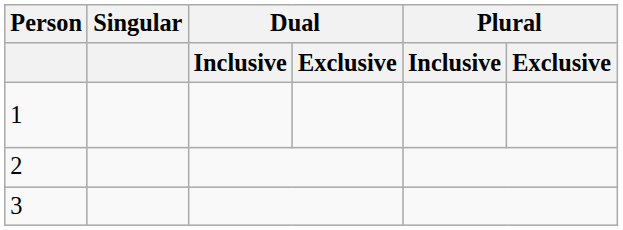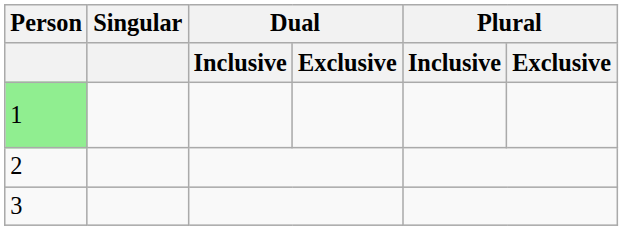(16, 114) no background -> (16, 114) lightgreen background
